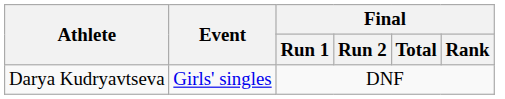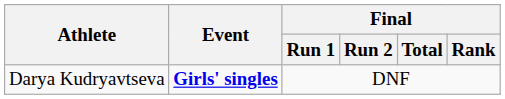(223, 79) normal -> (226, 79) bold
